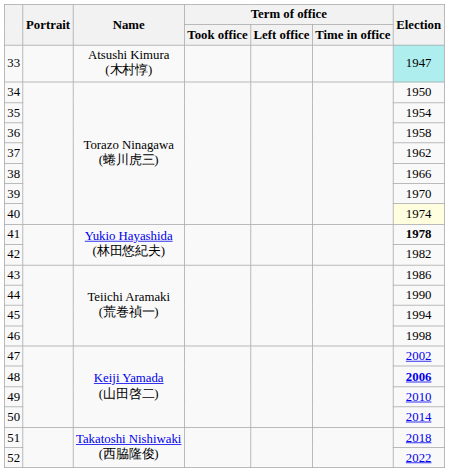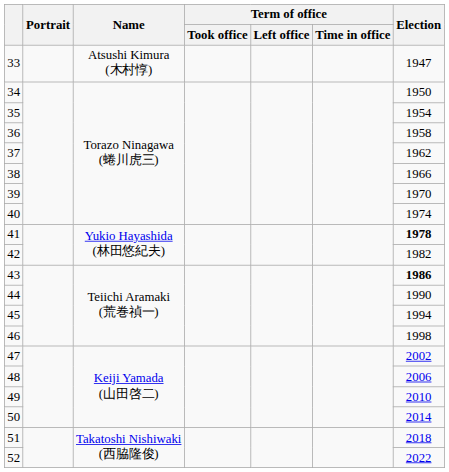(419, 63) paleturquoise background -> (419, 63) no background
(419, 214) lightyellow background -> (419, 214) no background
(419, 275) normal -> (419, 275) bold
(419, 376) bold -> (419, 376) normal
